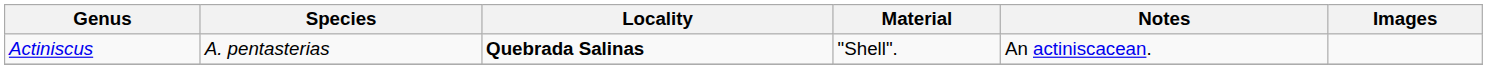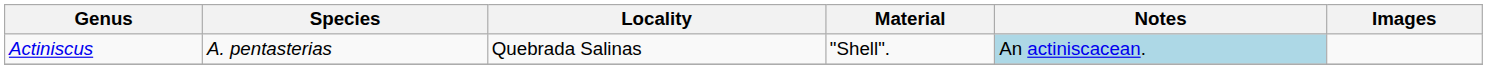(565, 49) bold -> (567, 49) normal
(1078, 49) no background -> (1073, 49) lightblue background
